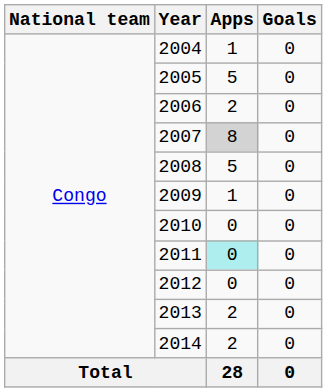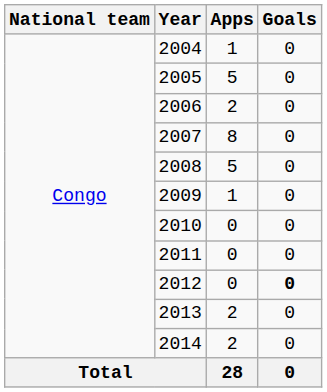(232, 137) lightgrey background -> (232, 137) no background
(232, 255) paleturquoise background -> (232, 255) no background
(290, 284) normal -> (290, 284) bold
